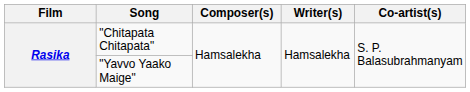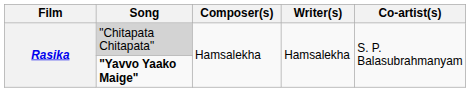(127, 39) no background -> (127, 39) lightgrey background
(135, 71) normal -> (138, 71) bold
